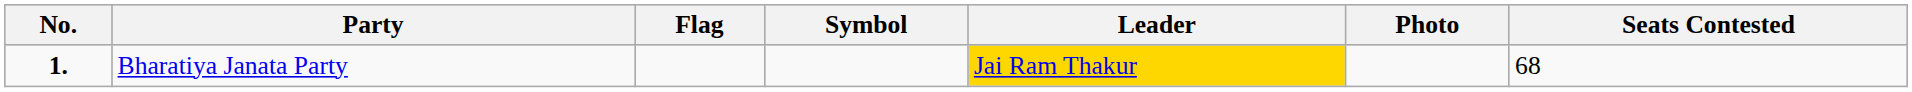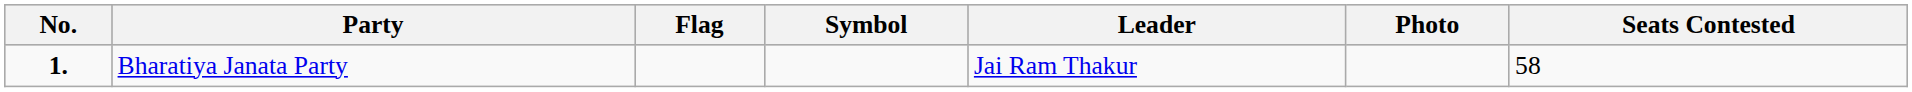(1055, 65) gold background -> (1055, 65) no background
(1528, 65) 68 -> (1528, 65) 58
